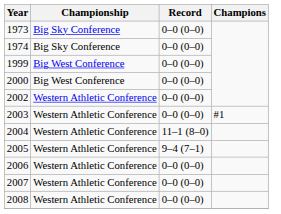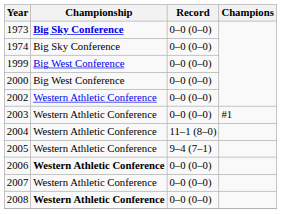(77, 30) normal -> (78, 30) bold
(95, 166) normal -> (99, 166) bold
(95, 200) normal -> (99, 200) bold
